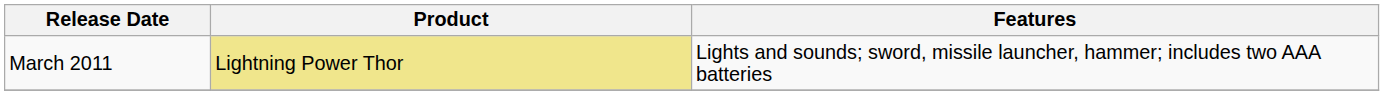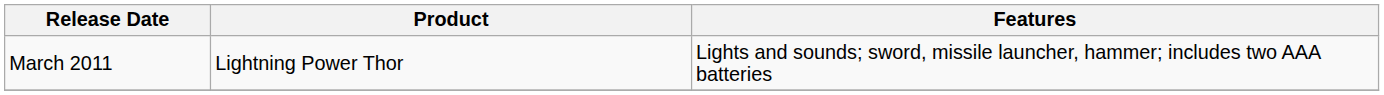(309, 62) khaki background -> (309, 62) no background
